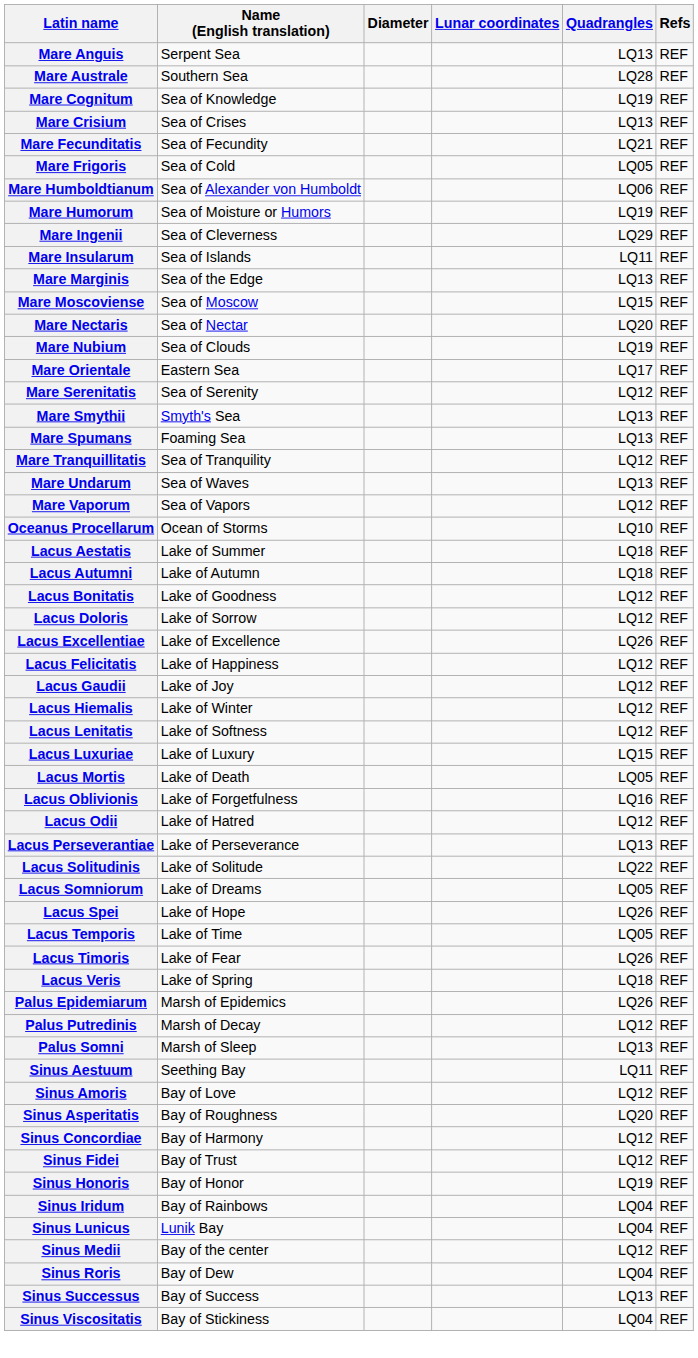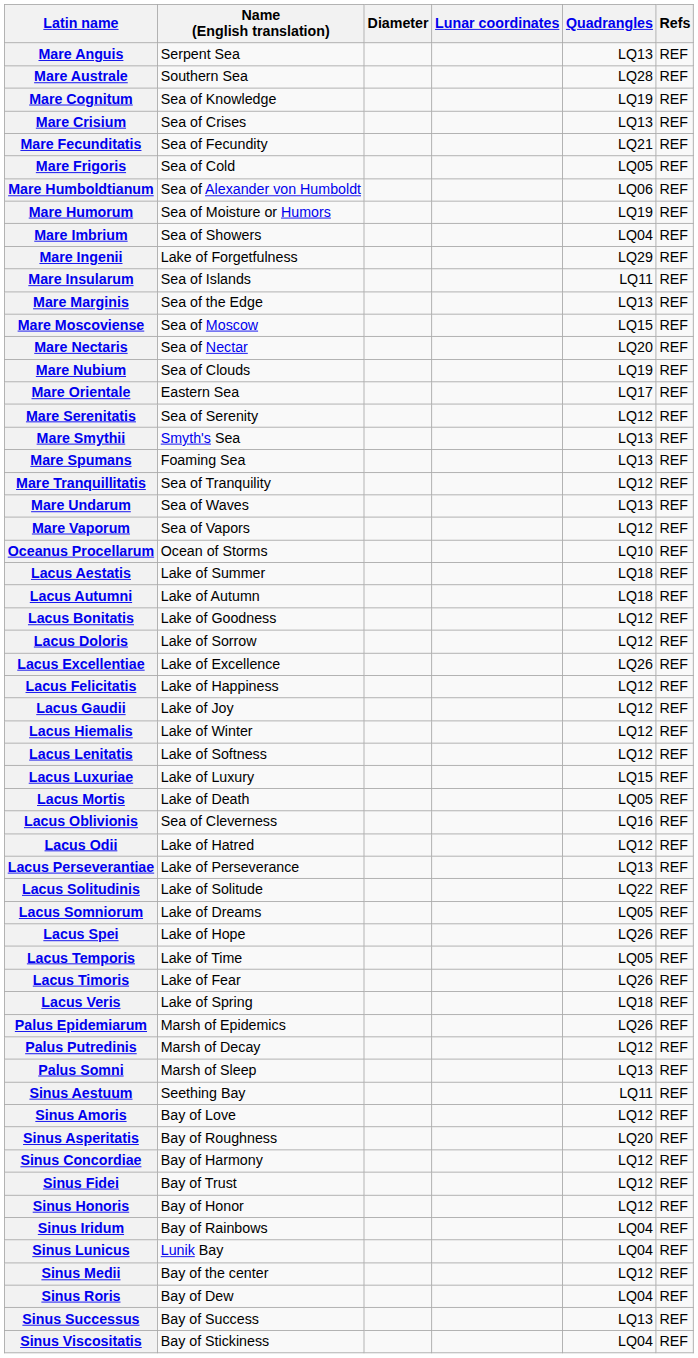+ row: (81, 235)
(219, 235) Sea of Cleverness -> (229, 257) Lake of Forgetfulness
(229, 799) Lake of Forgetfulness -> (219, 822) Sea of Cleverness
(636, 1183) LQ19 -> (636, 1206) LQ12
